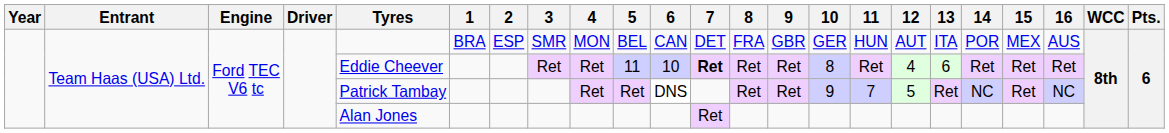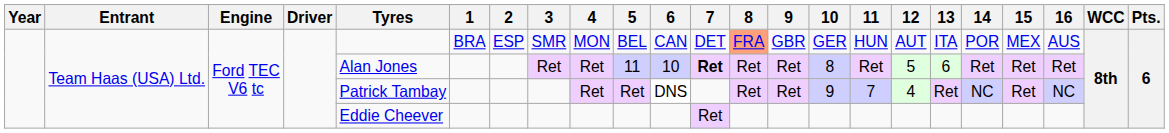(749, 42) no background -> (749, 42) lightsalmon background
(391, 67) Eddie Cheever -> (378, 67) Alan Jones
(911, 67) 4 -> (911, 67) 5
(911, 91) 5 -> (911, 91) 4
(378, 116) Alan Jones -> (391, 116) Eddie Cheever
